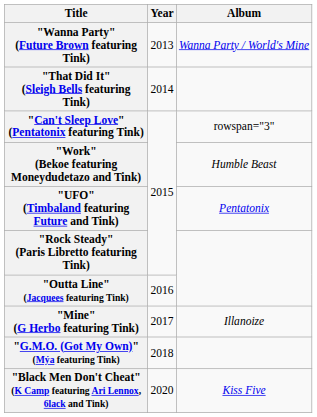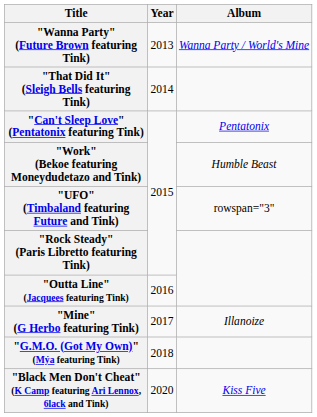(244, 126) rowspan="3" -> (244, 126) Pentatonix
(244, 208) Pentatonix -> (244, 208) rowspan="3"
